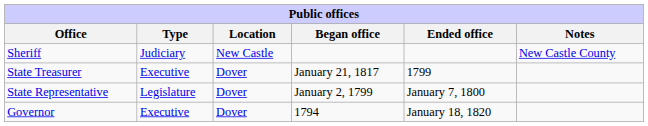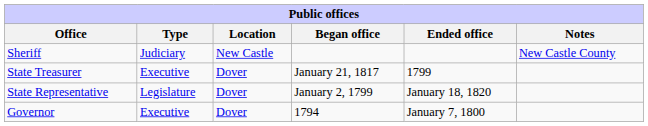(446, 92) January 7, 1800 -> (449, 92) January 18, 1820
(449, 111) January 18, 1820 -> (446, 111) January 7, 1800
